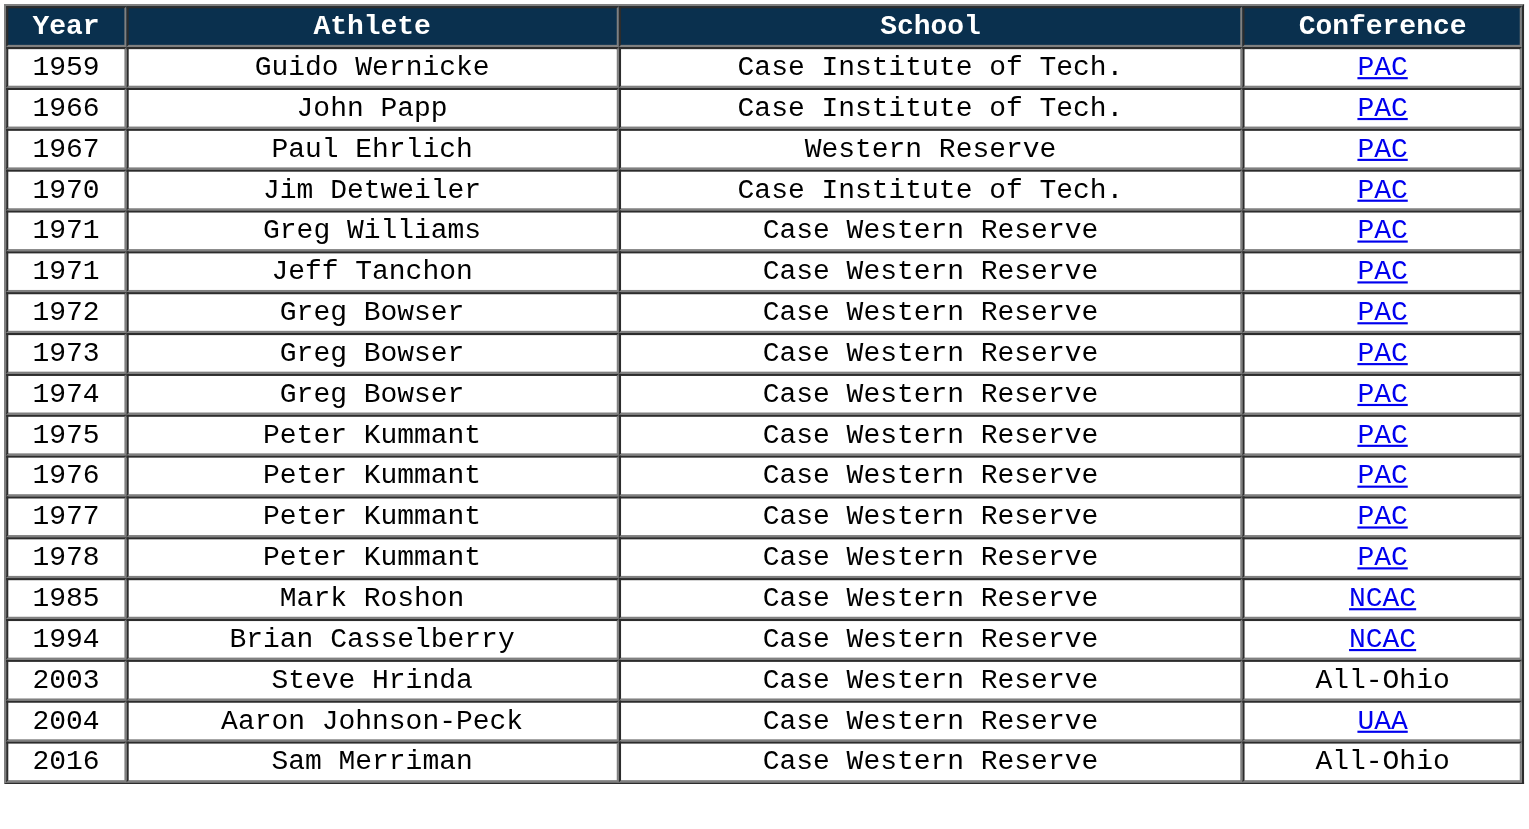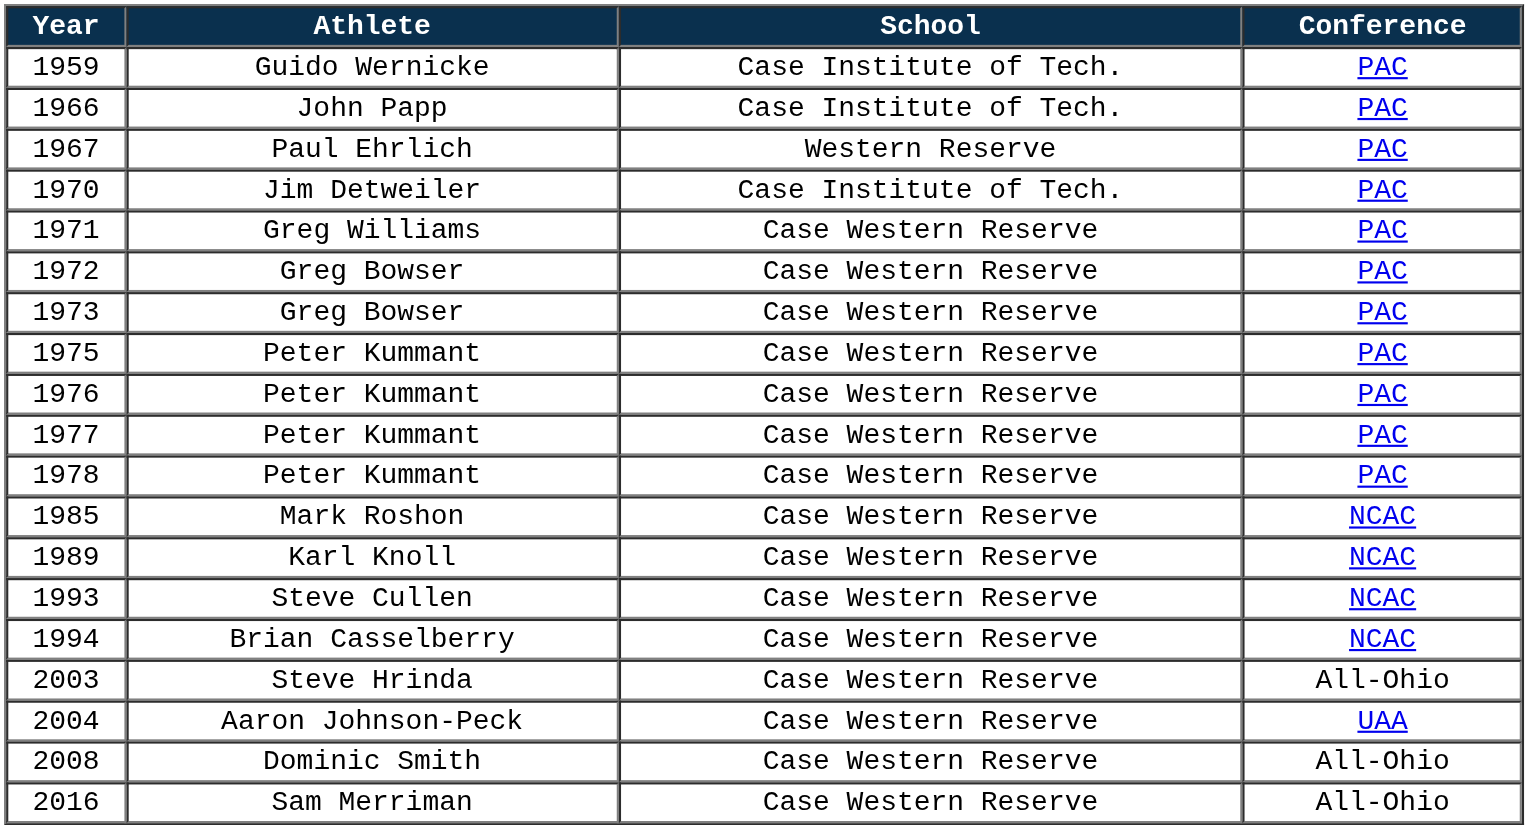- row: (66, 272)
- row: (66, 394)
+ row: (66, 558)
+ row: (66, 598)
+ row: (66, 762)
